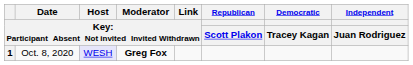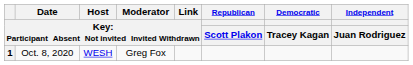(98, 53) lavender background -> (98, 53) no background
(146, 53) bold -> (146, 53) normal
